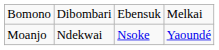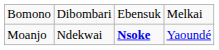(133, 34) normal -> (134, 34) bold
